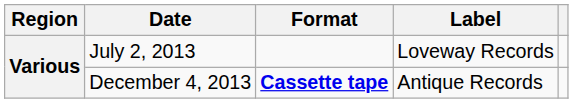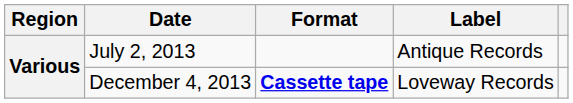(476, 51) Loveway Records -> (470, 51) Antique Records
(470, 82) Antique Records -> (476, 82) Loveway Records
